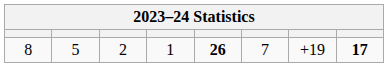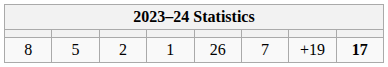(218, 49) bold -> (218, 49) normal
